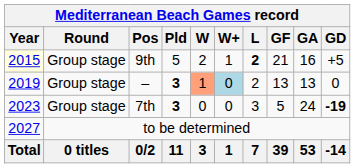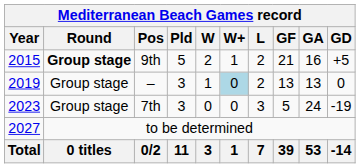(24, 60) lightyellow background -> (24, 60) no background
(86, 60) normal -> (89, 60) bold
(255, 60) bold -> (261, 60) normal
(176, 83) bold -> (181, 83) normal
(202, 83) lightsalmon background -> (208, 83) no background
(176, 106) bold -> (181, 106) normal
(336, 106) bold -> (341, 106) normal
